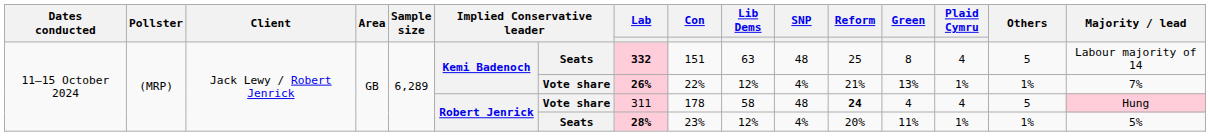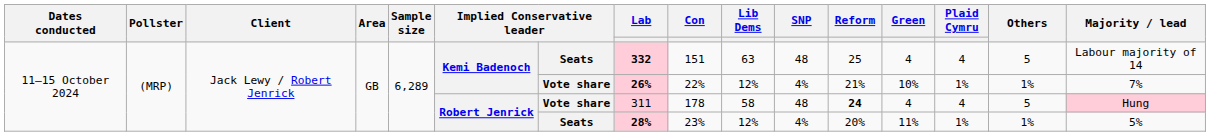(908, 58) 8 -> (908, 58) 4
(908, 84) 13% -> (908, 84) 10%
